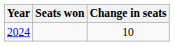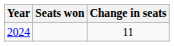(128, 31) 10 -> (128, 31) 11
